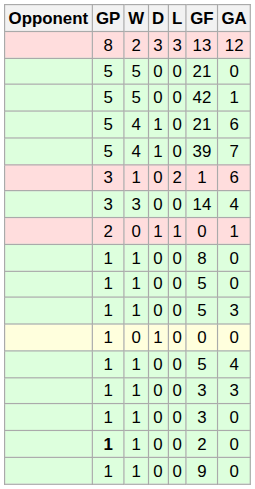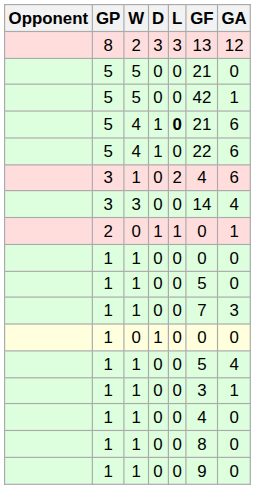(177, 125) normal -> (177, 125) bold
(202, 151) 39 -> (202, 151) 22
(234, 151) 7 -> (234, 151) 6
(202, 178) 1 -> (202, 178) 4
(202, 258) 8 -> (202, 258) 0
(202, 311) 5 -> (202, 311) 7
(234, 391) 3 -> (234, 391) 1
(202, 418) 3 -> (202, 418) 4
(108, 444) bold -> (108, 444) normal
(202, 444) 2 -> (202, 444) 8
